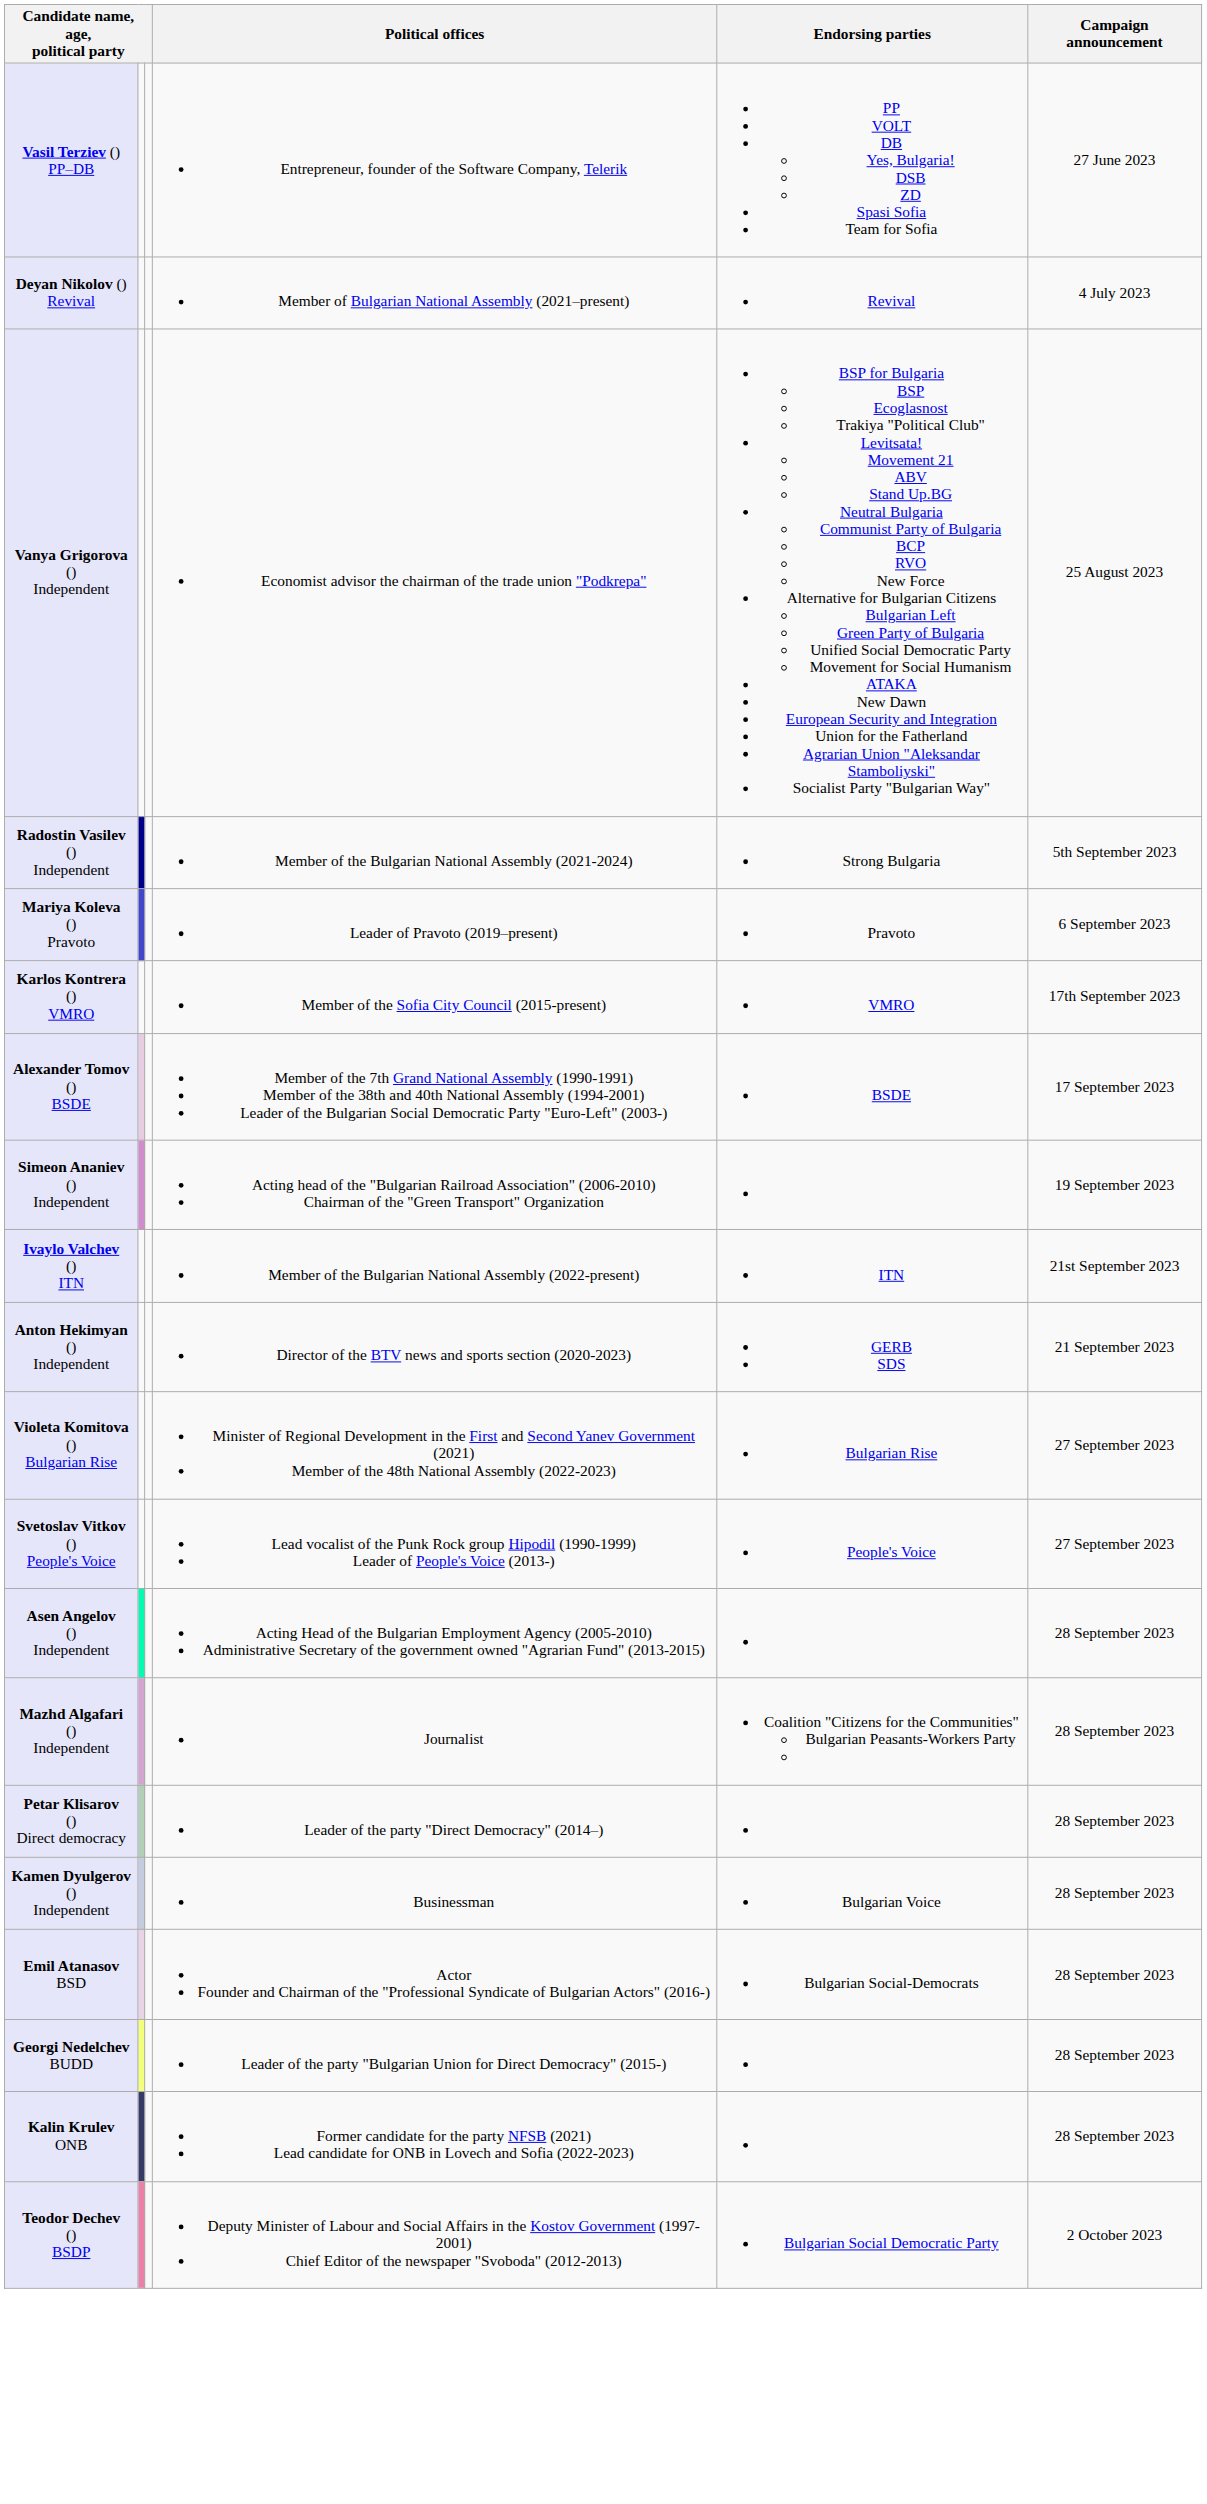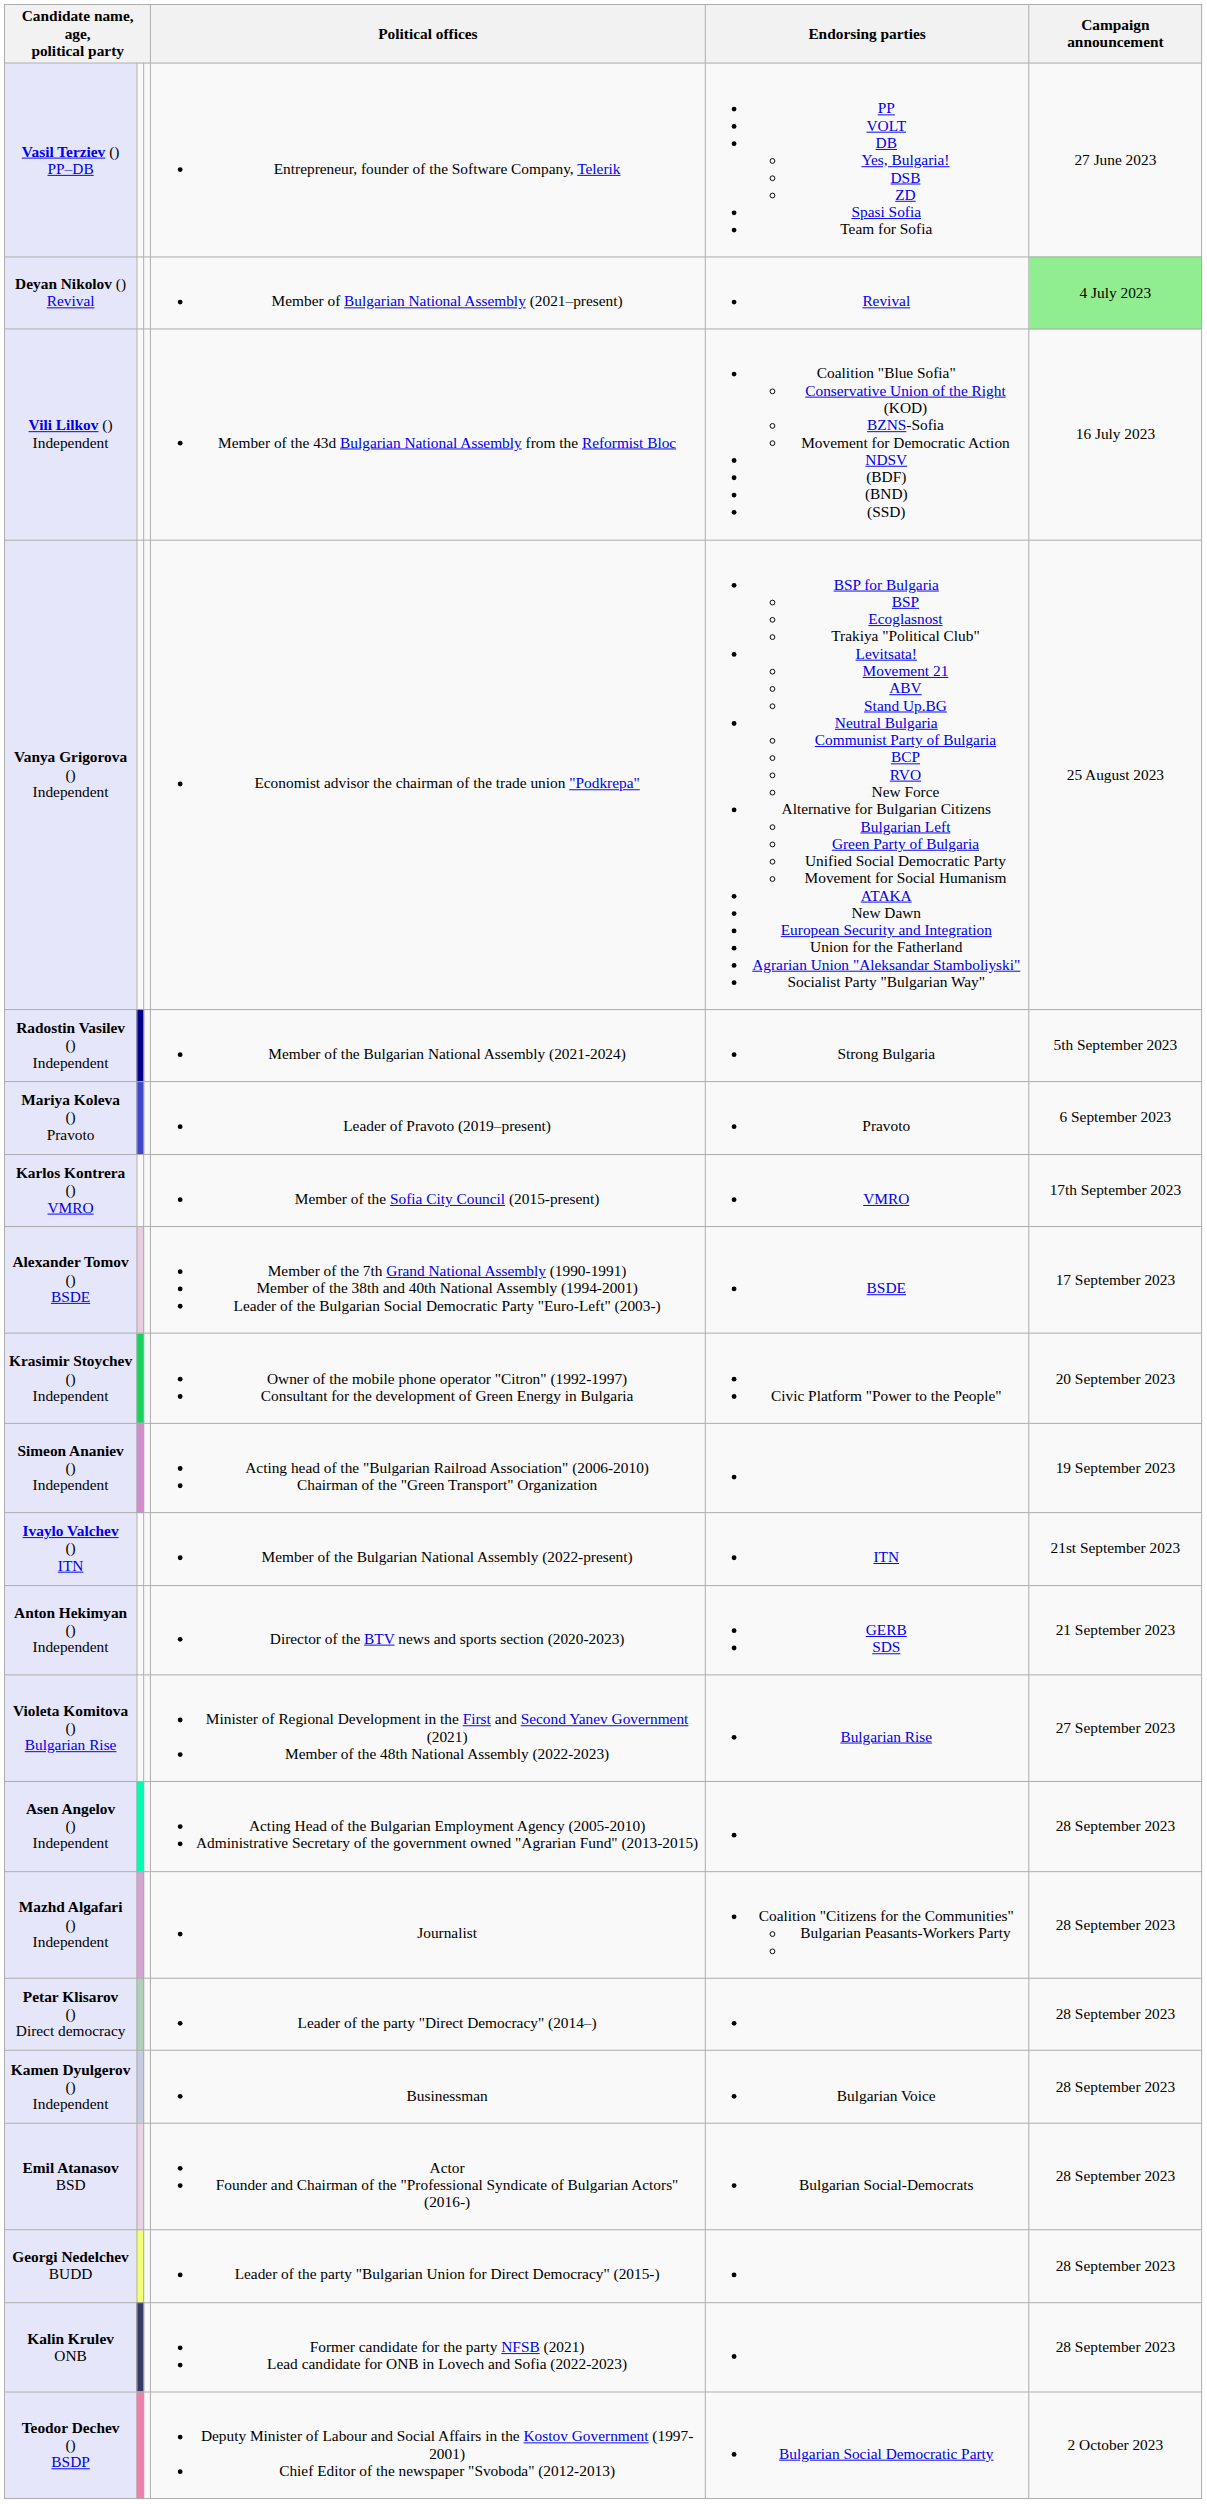(1114, 292) no background -> (1115, 292) lightgreen background
+ row: (71, 434)
+ row: (71, 1378)
- row: (71, 1543)
